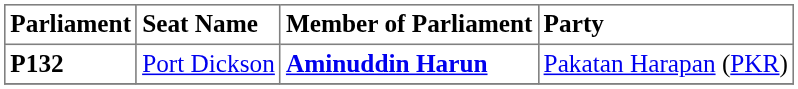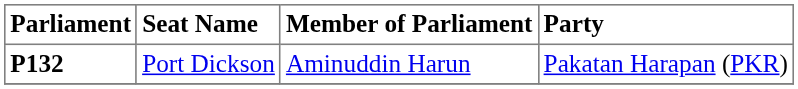(387, 63) bold -> (378, 63) normal
